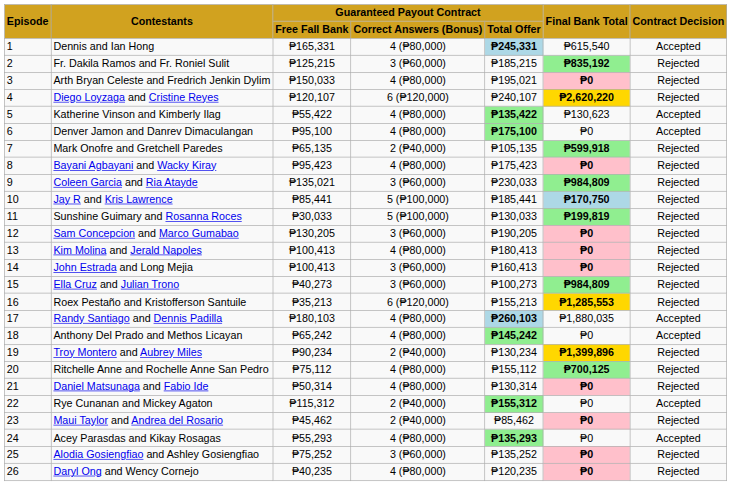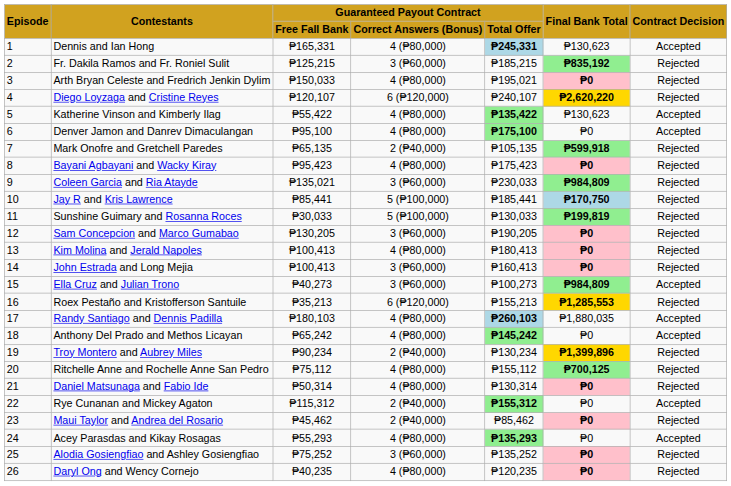(587, 47) ₱615,540 -> (587, 47) ₱130,623
(678, 285) Rejected -> (678, 285) Accepted
